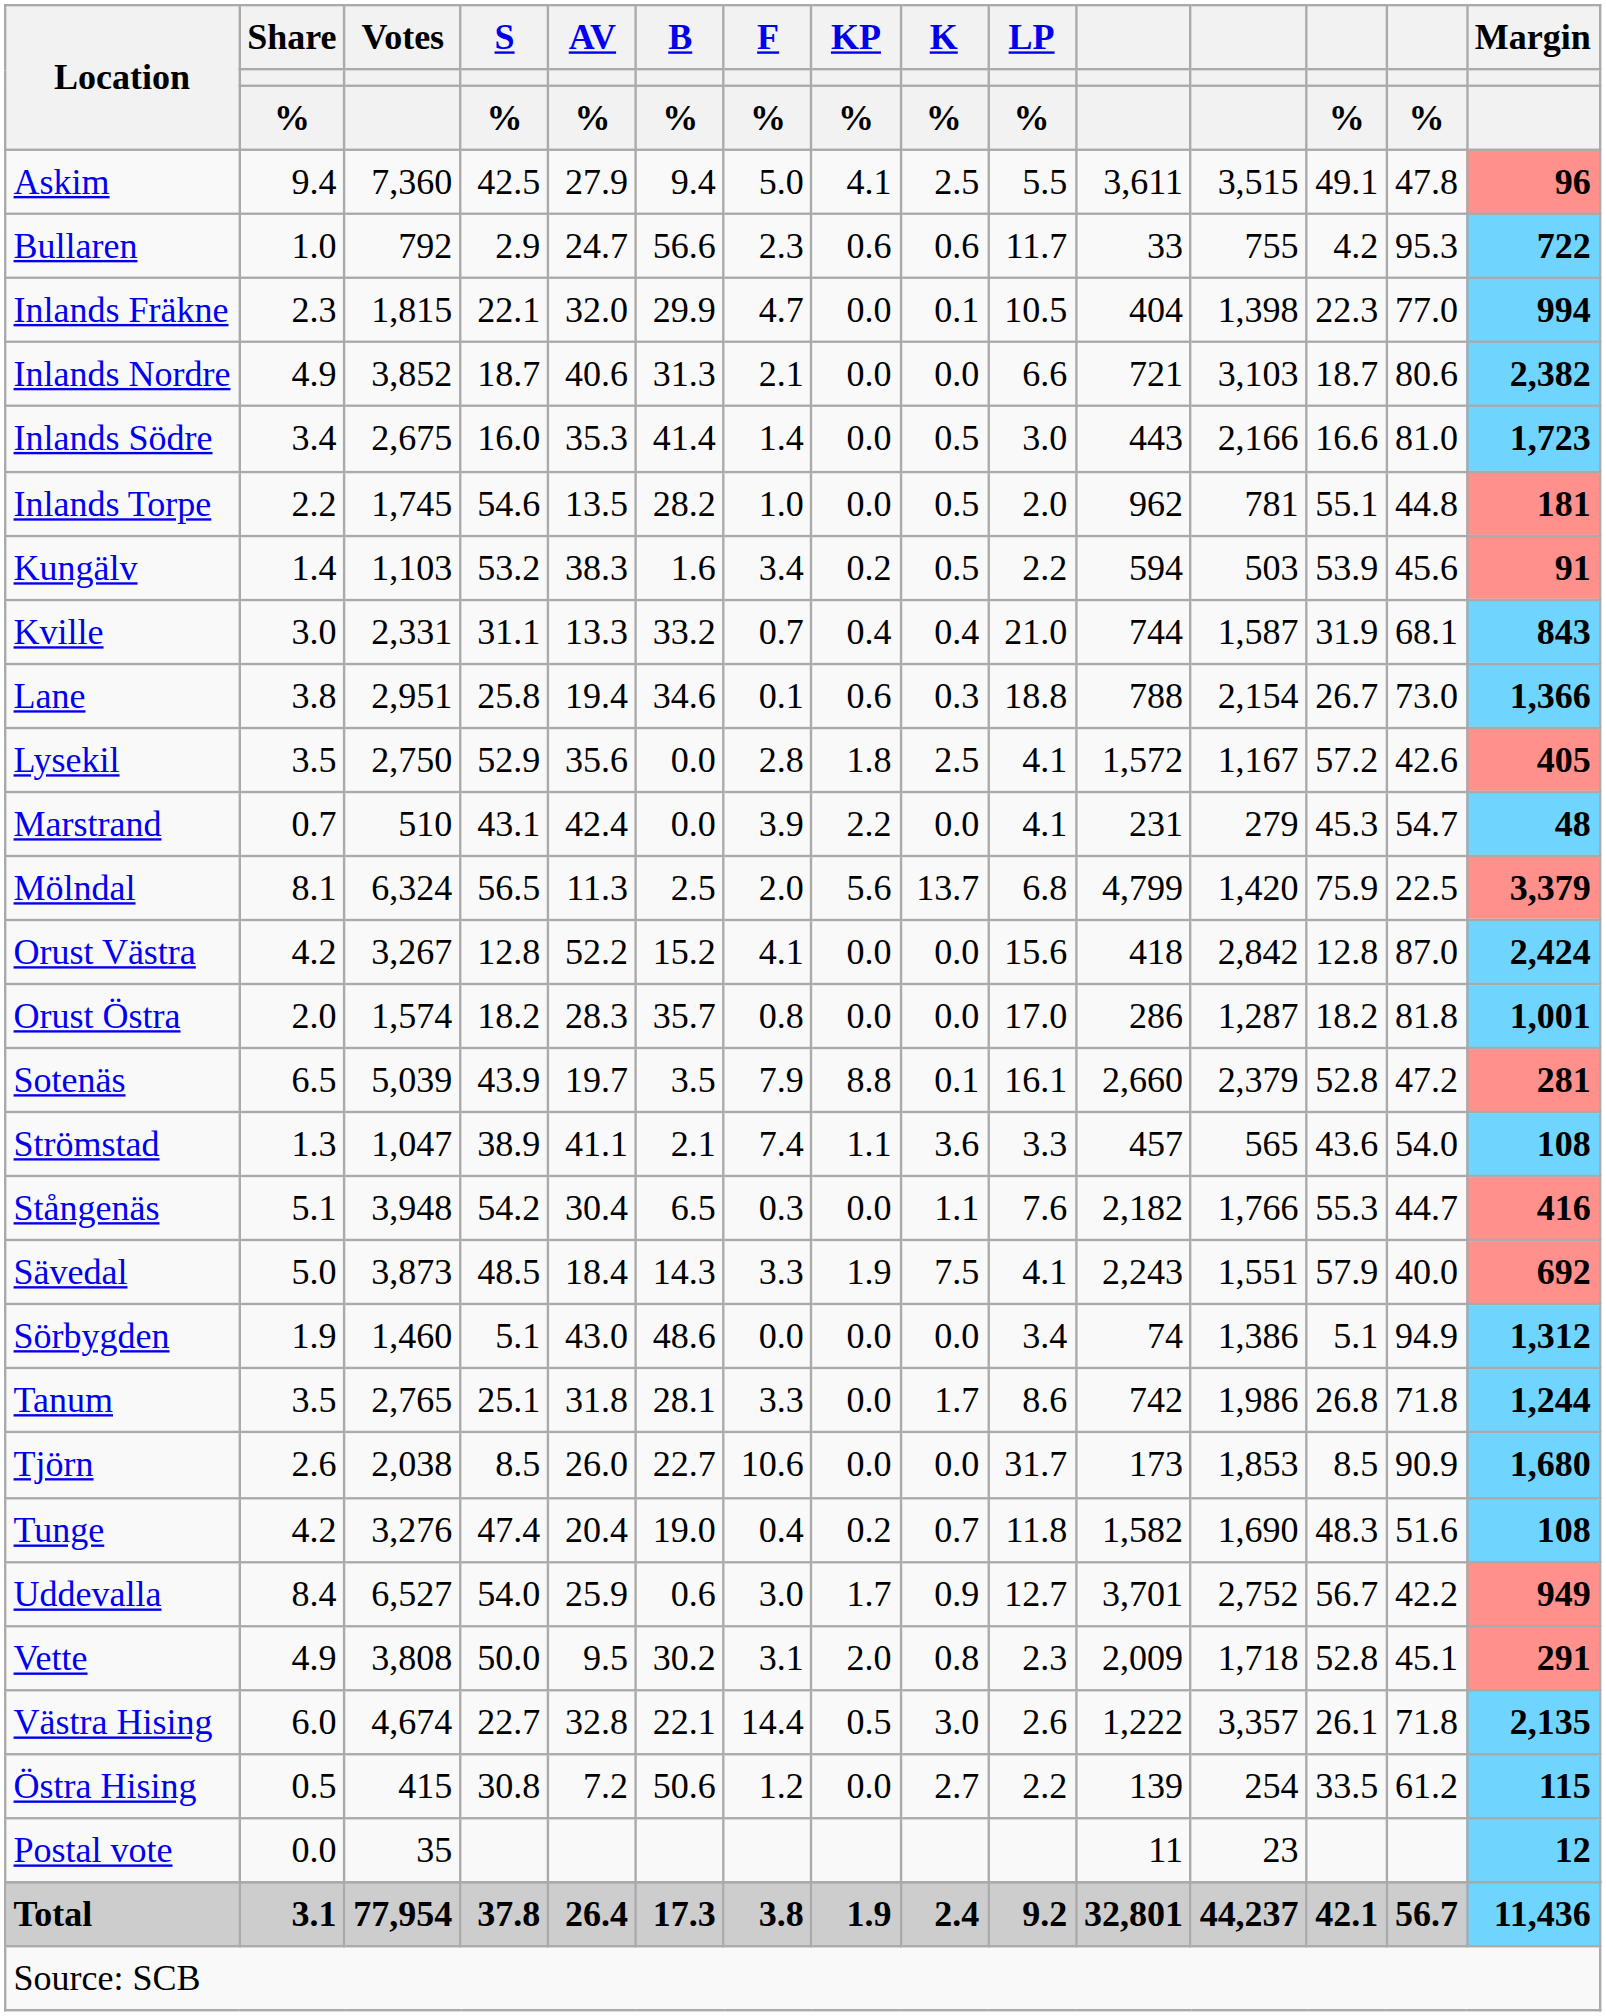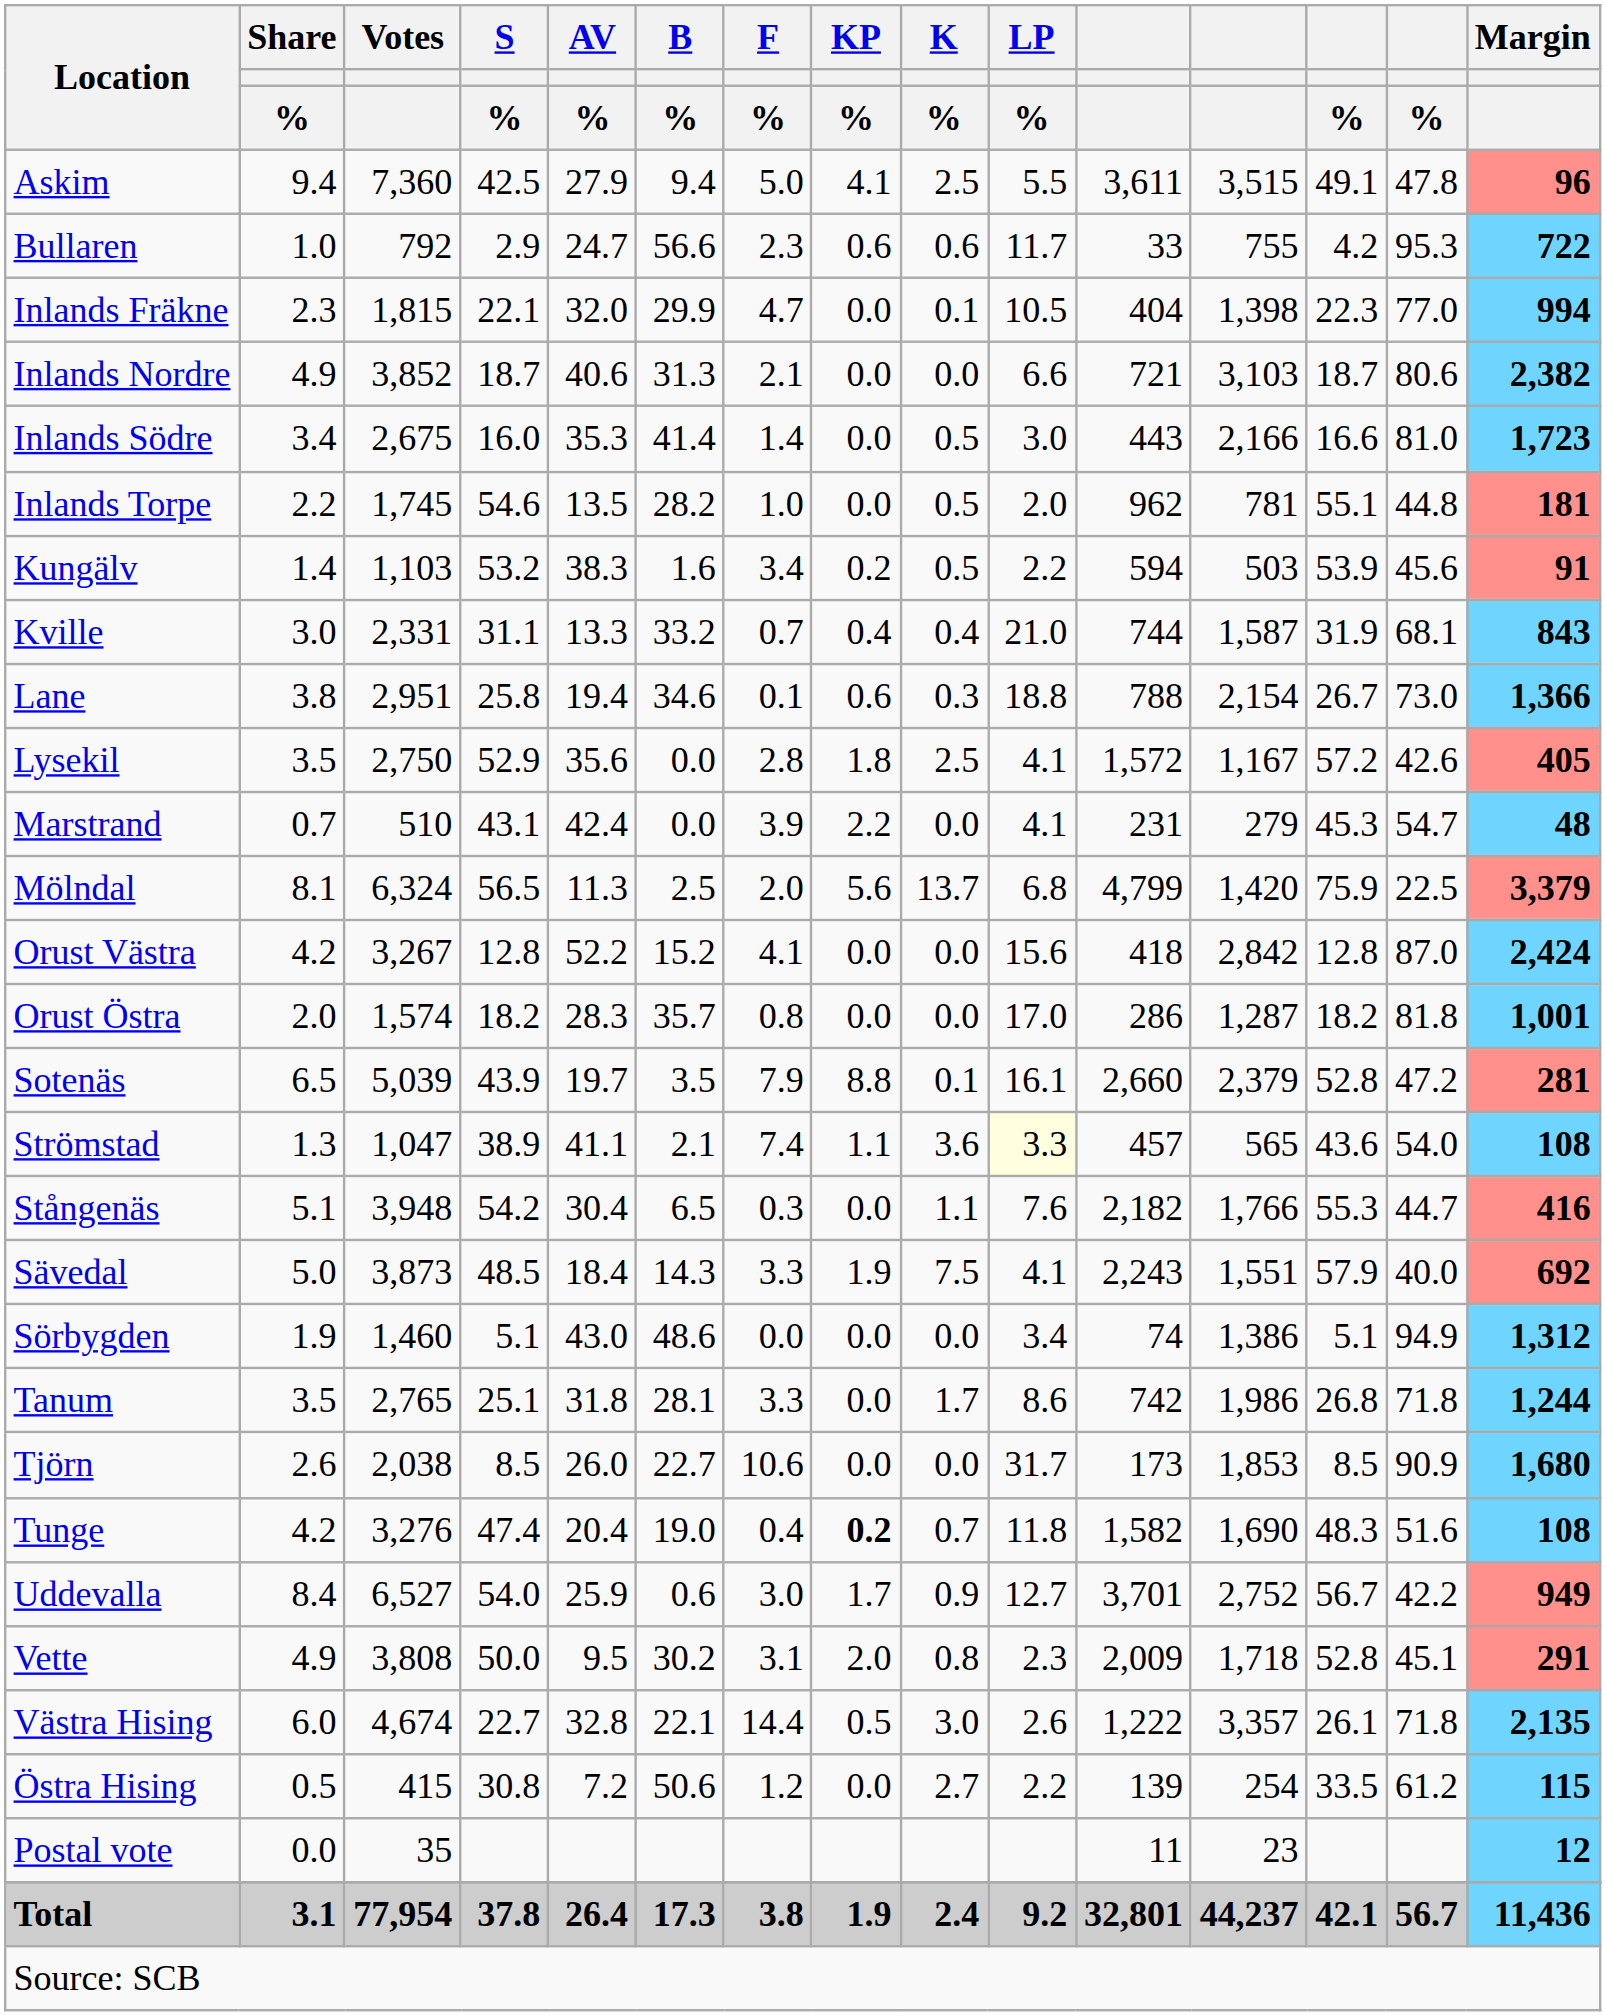(1045, 1143) no background -> (1045, 1143) lightyellow background
(869, 1528) normal -> (869, 1528) bold
